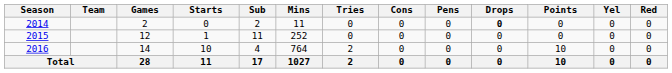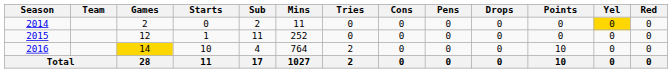(500, 23) bold -> (500, 23) normal
(612, 23) no background -> (612, 23) gold background
(145, 49) no background -> (145, 49) gold background
